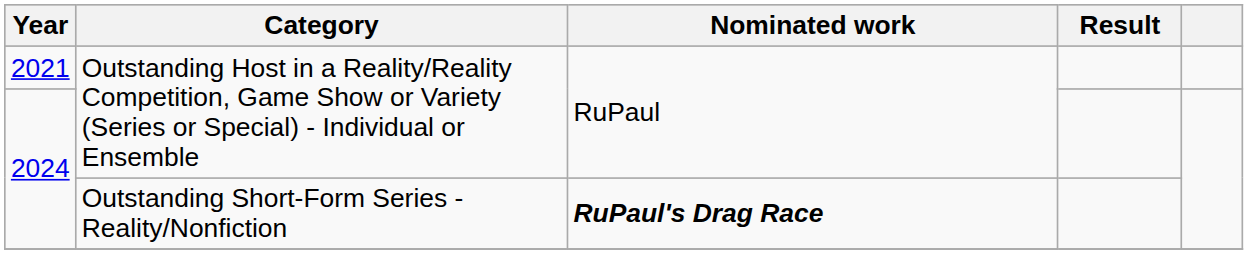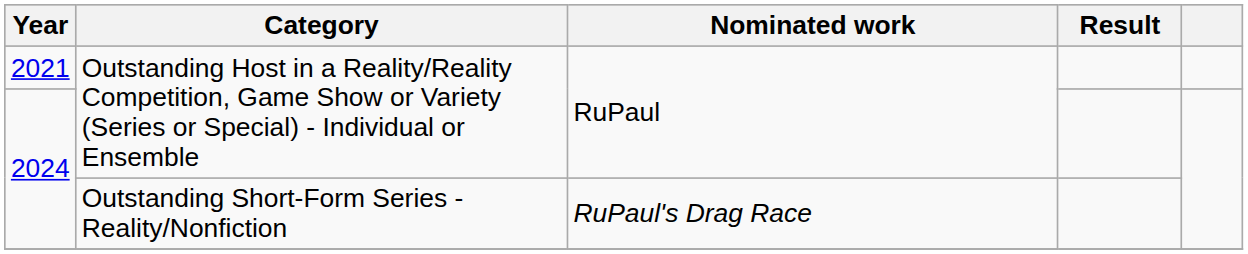(698, 213) bold -> (693, 213) normal
